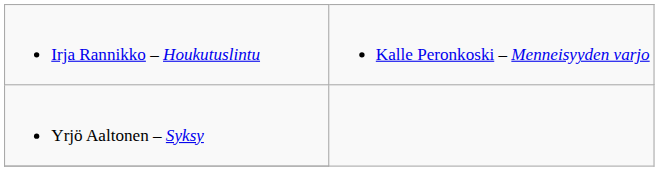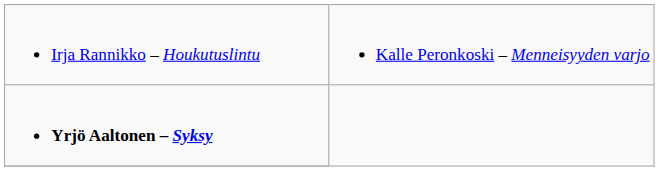(167, 135) normal -> (167, 135) bold
